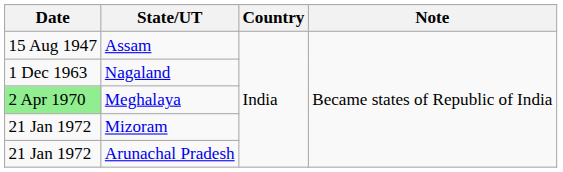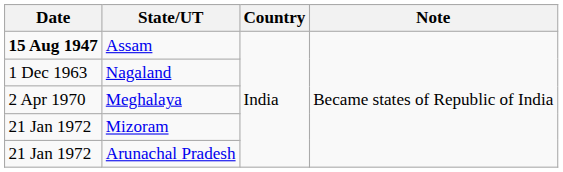(53, 45) normal -> (53, 45) bold
(47, 99) lightgreen background -> (47, 99) no background
